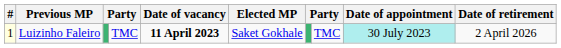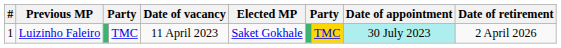(10, 33) lightyellow background -> (10, 33) no background
(185, 33) bold -> (185, 33) normal
(327, 33) no background -> (327, 33) gold background
